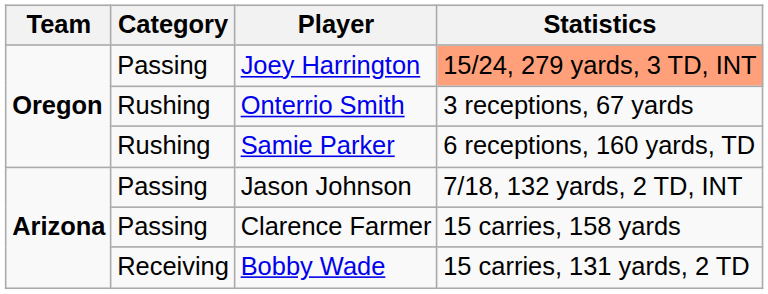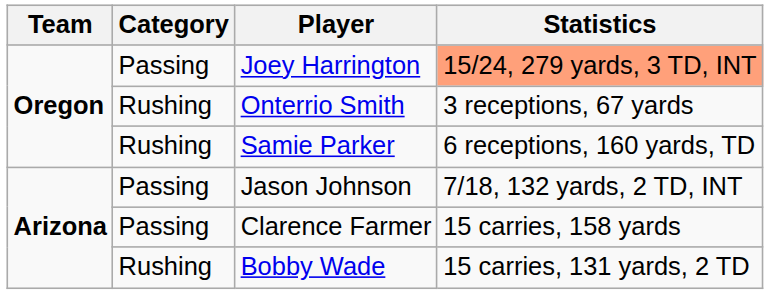(173, 267) Receiving -> (165, 267) Rushing
